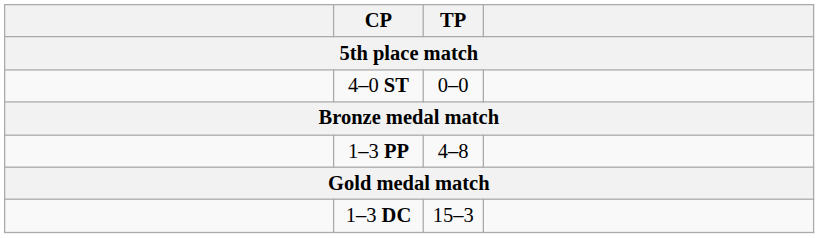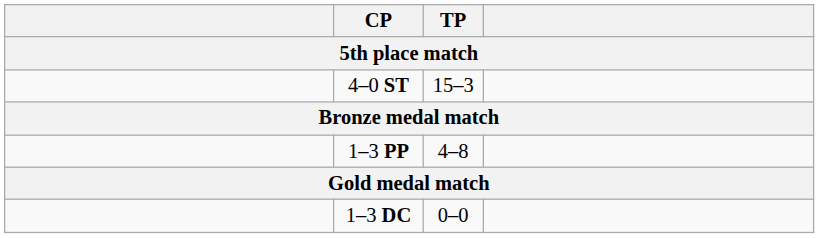(453, 85) 0–0 -> (453, 85) 15–3
(453, 215) 15–3 -> (453, 215) 0–0
